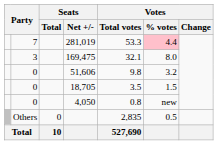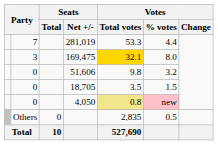(171, 42) pink background -> (171, 42) no background
(133, 57) no background -> (133, 57) gold background
(136, 102) no background -> (136, 102) khaki background
(169, 102) no background -> (169, 102) pink background
